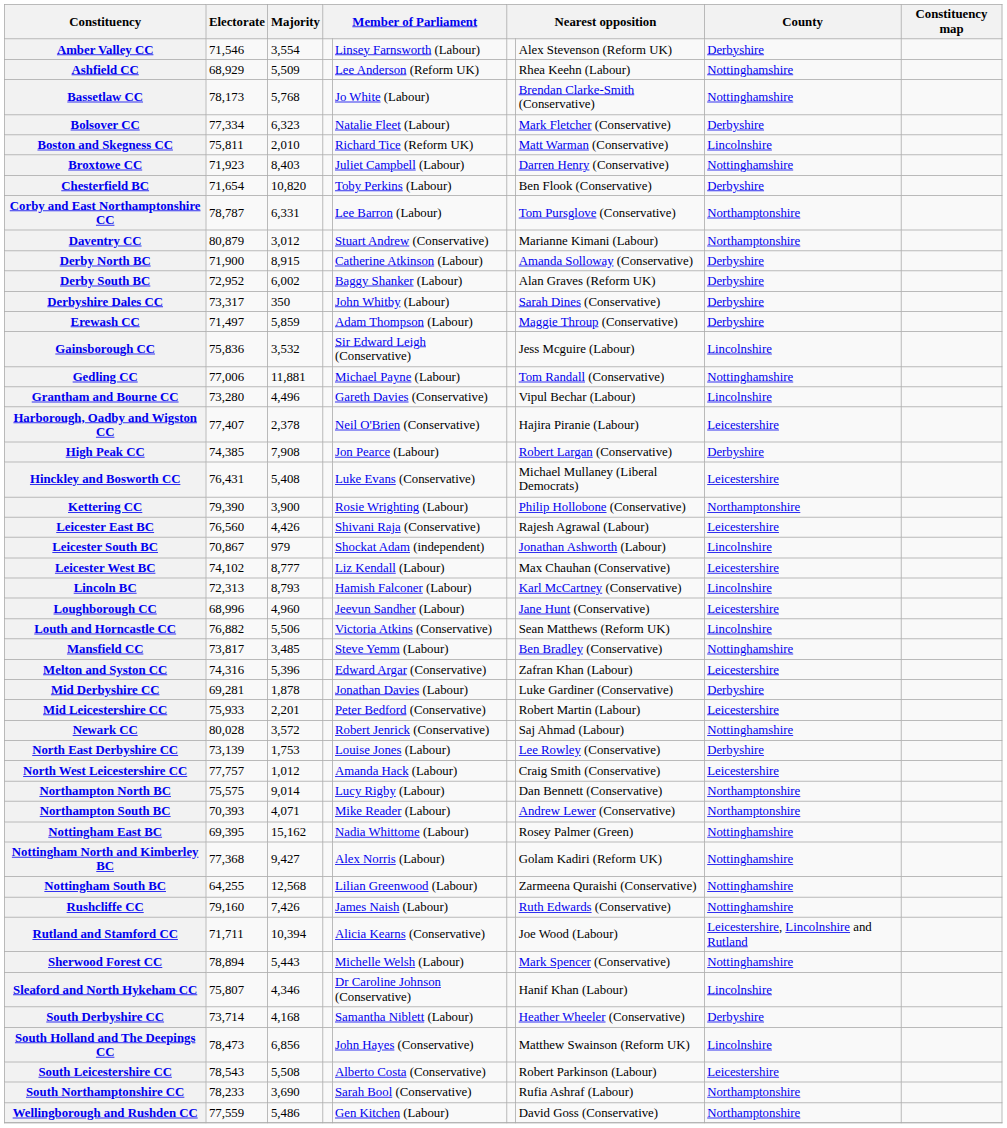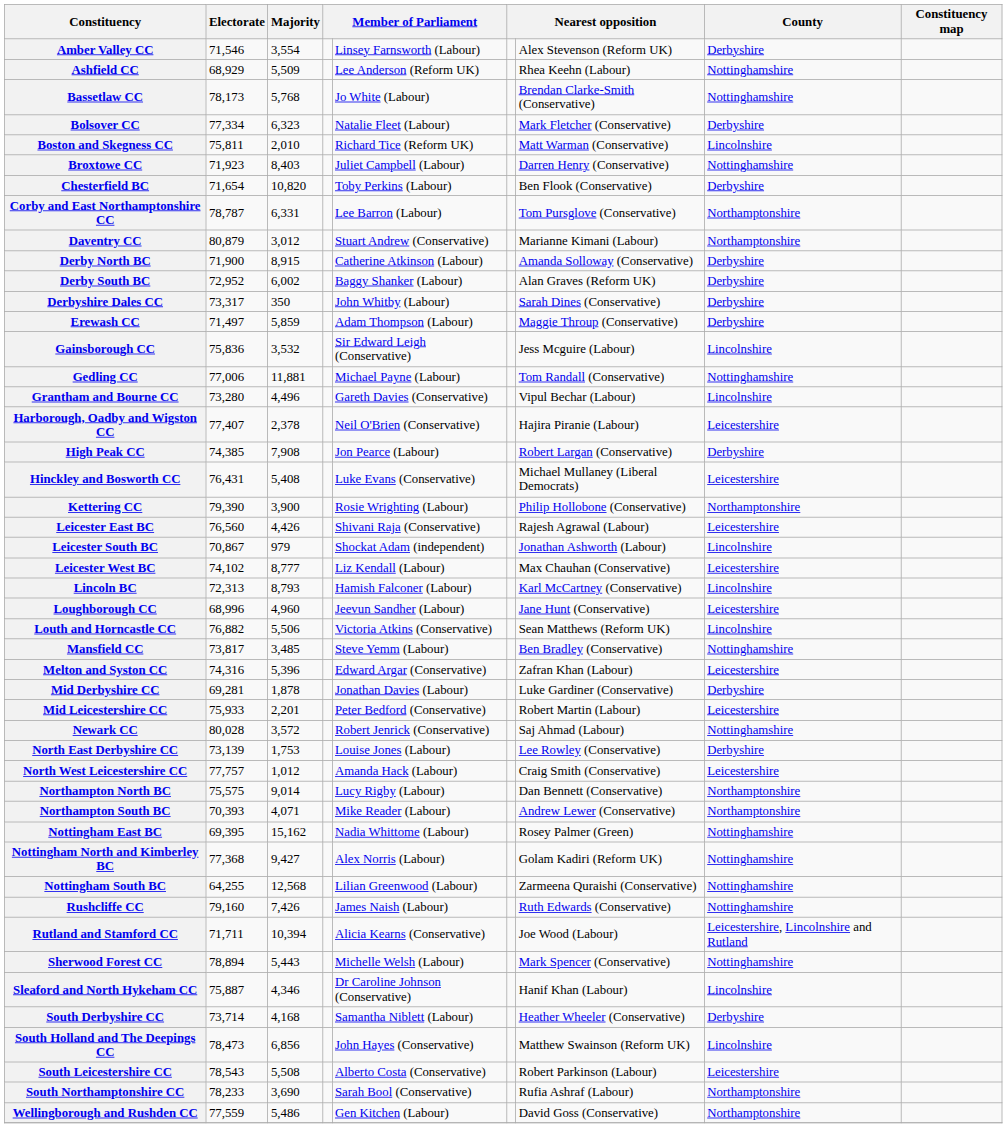(226, 989) 75,807 -> (226, 989) 75,887
